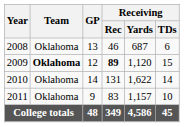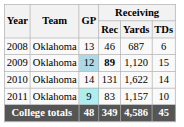(57, 63) bold -> (55, 63) normal
(92, 63) no background -> (89, 63) lightblue background
(92, 96) no background -> (89, 96) paleturquoise background
